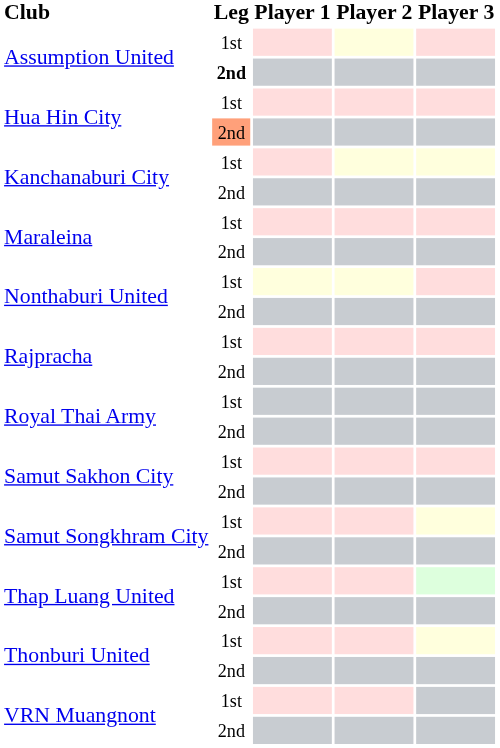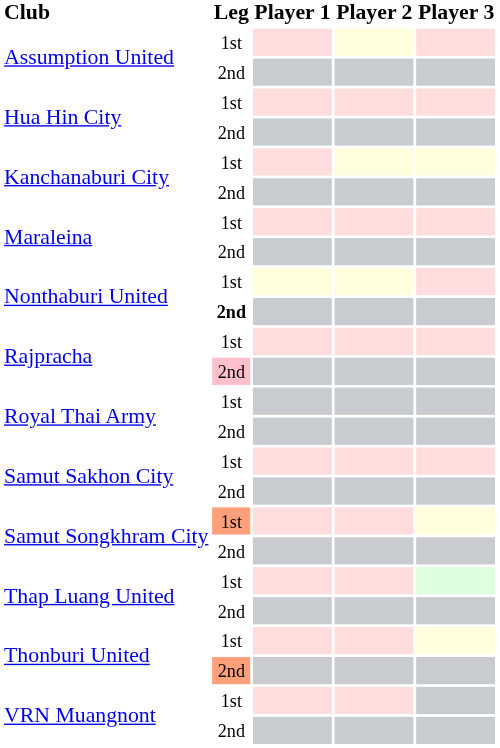(231, 71) bold -> (231, 73) normal
(231, 133) lightsalmon background -> (231, 133) no background
(231, 312) normal -> (231, 311) bold
(231, 372) no background -> (231, 372) pink background
(231, 522) no background -> (231, 522) lightsalmon background
(231, 671) no background -> (231, 671) lightsalmon background
